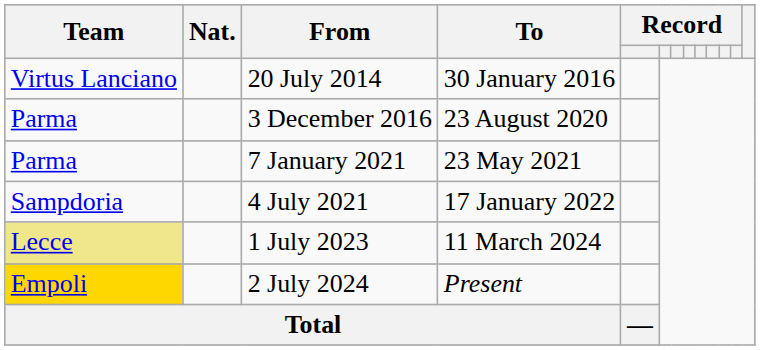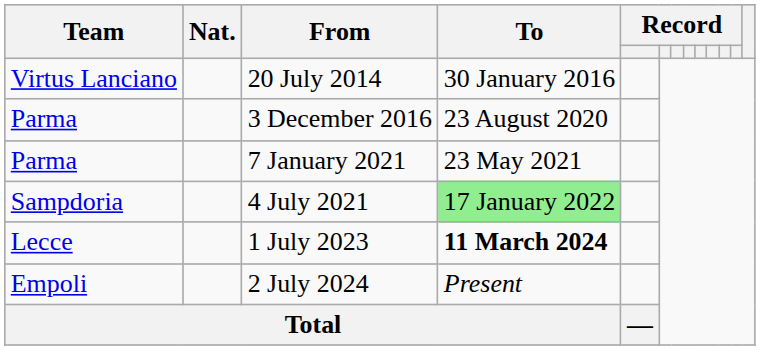(530, 201) no background -> (530, 201) lightgreen background
(42, 242) khaki background -> (42, 242) no background
(523, 242) normal -> (526, 242) bold
(49, 283) gold background -> (49, 283) no background
